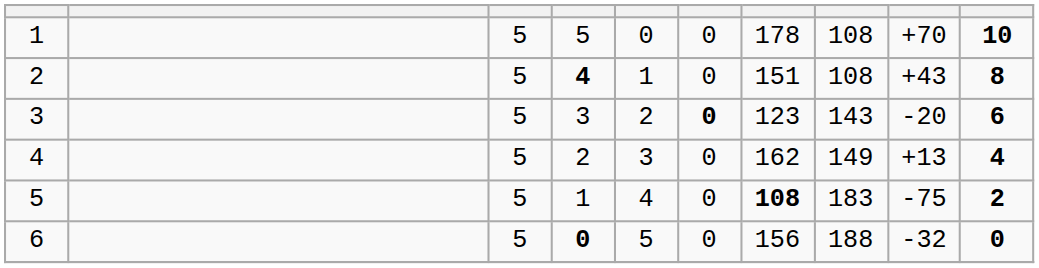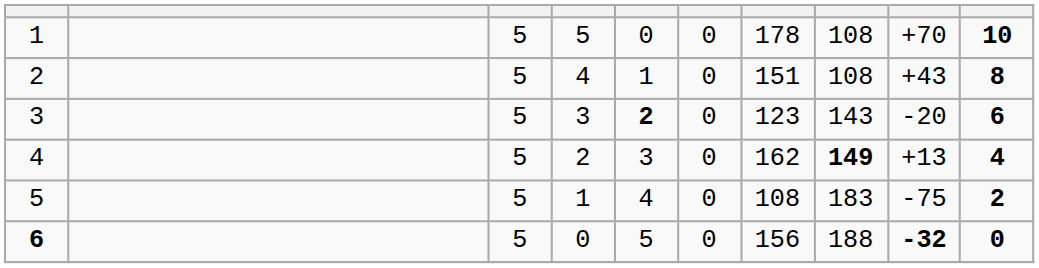(583, 78) bold -> (583, 78) normal
(646, 119) normal -> (646, 119) bold
(709, 119) bold -> (709, 119) normal
(851, 160) normal -> (851, 160) bold
(777, 201) bold -> (777, 201) normal
(37, 241) normal -> (37, 241) bold
(583, 241) bold -> (583, 241) normal
(924, 241) normal -> (924, 241) bold
